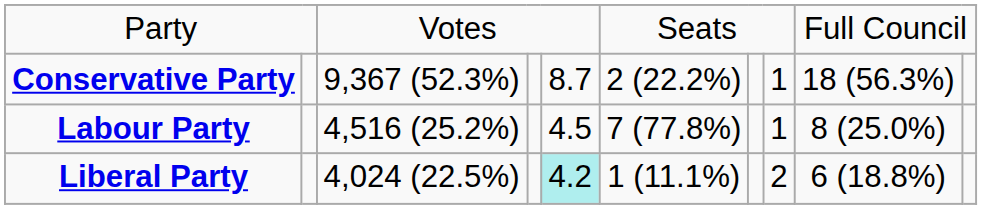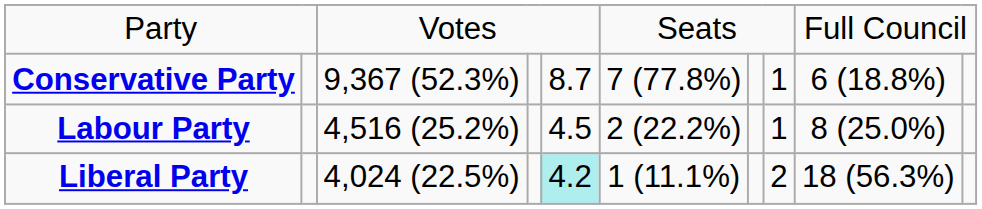(674, 78) 2 (22.2%) -> (674, 78) 7 (77.8%)
(878, 78) 18 (56.3%) -> (878, 78) 6 (18.8%)
(674, 128) 7 (77.8%) -> (674, 128) 2 (22.2%)
(878, 177) 6 (18.8%) -> (878, 177) 18 (56.3%)
